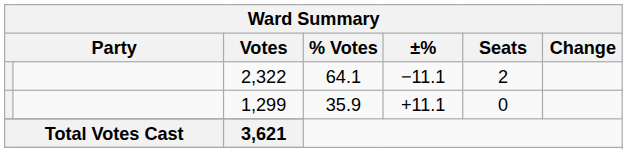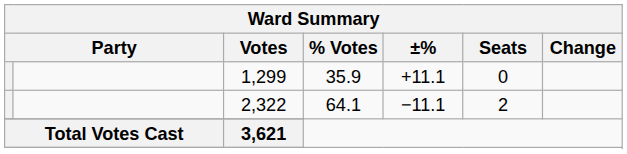rows swapped: (264, 76) <-> (264, 105)
